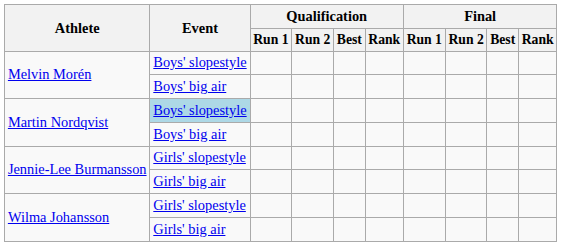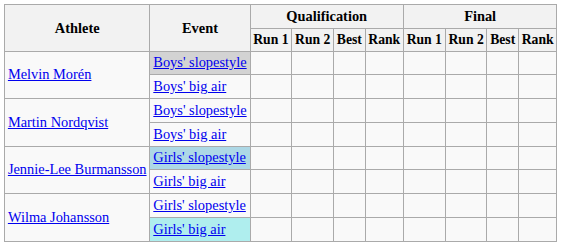(200, 62) no background -> (200, 62) lightgrey background
(200, 110) lightblue background -> (200, 110) no background
(200, 157) no background -> (200, 157) lightblue background
(189, 229) no background -> (189, 229) paleturquoise background
